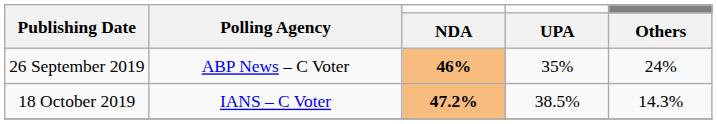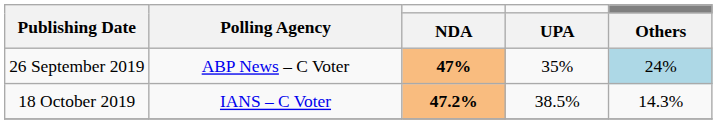(454, 66) 46% -> (454, 66) 47%
(661, 66) no background -> (661, 66) lightblue background
